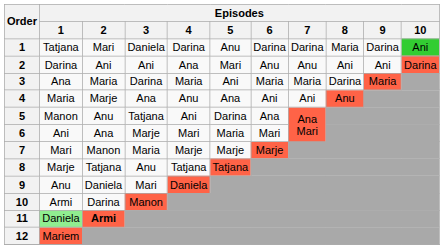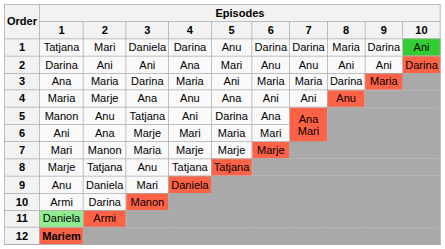(103, 219) bold -> (105, 219) normal
(61, 236) normal -> (62, 236) bold
